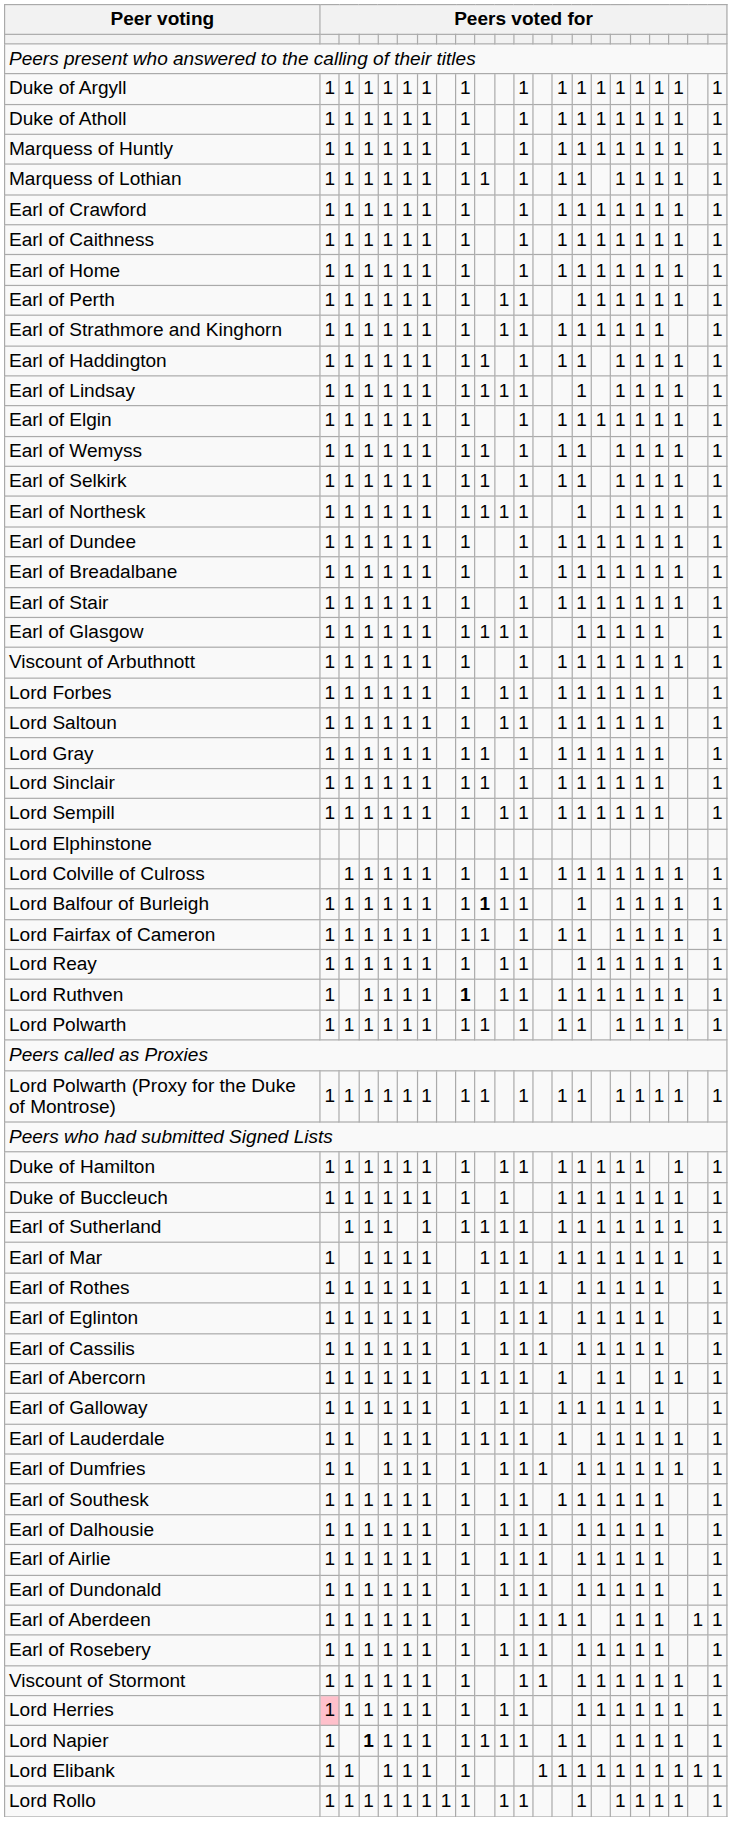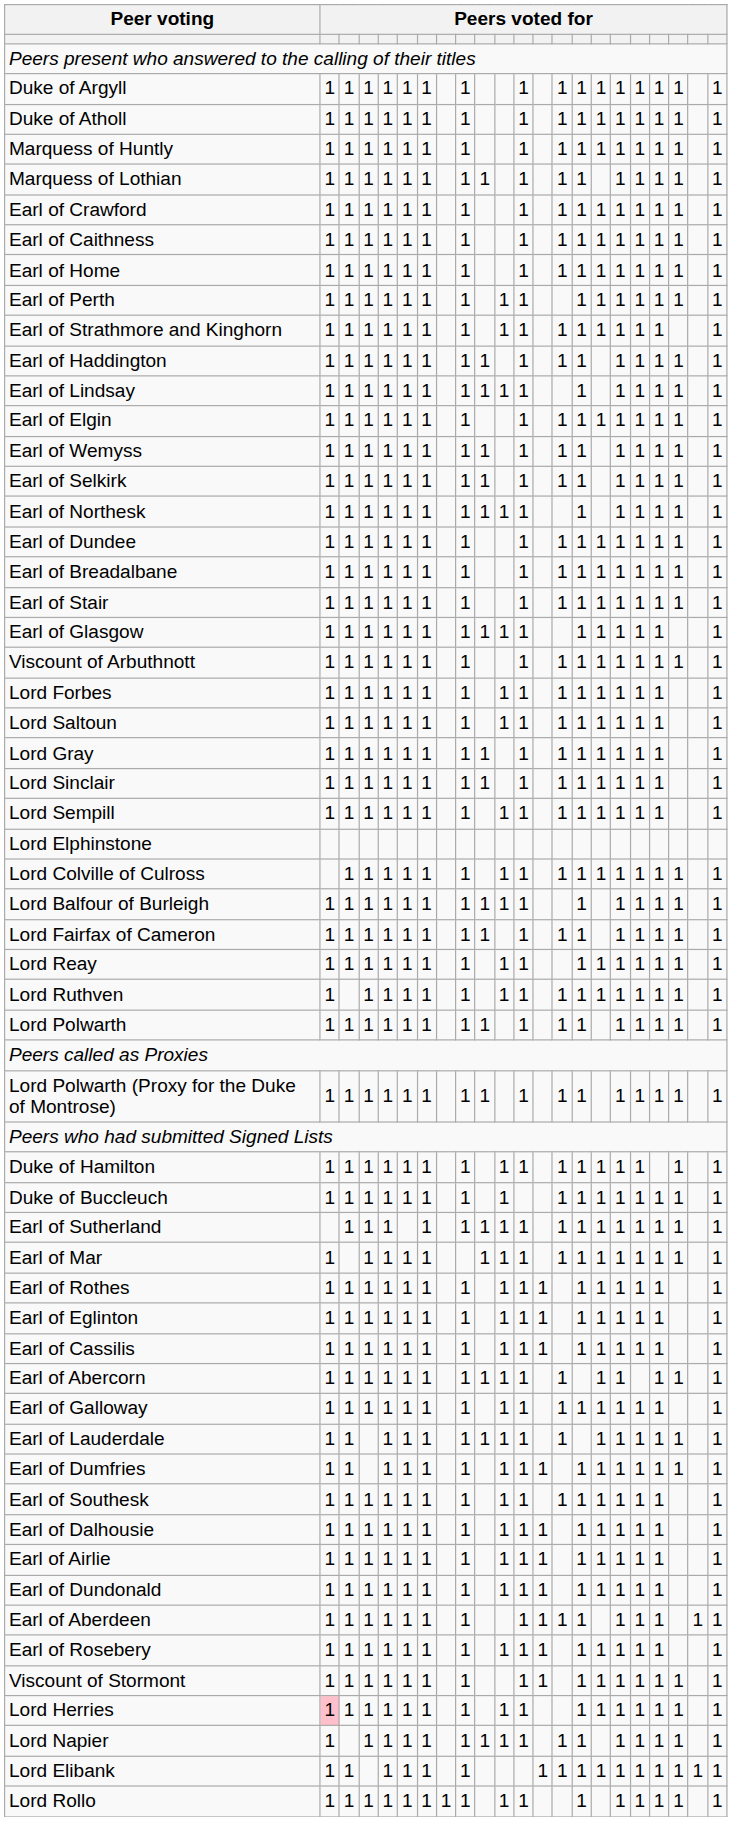(485, 904) bold -> (485, 904) normal
(465, 994) bold -> (465, 994) normal
(368, 1740) bold -> (368, 1740) normal
